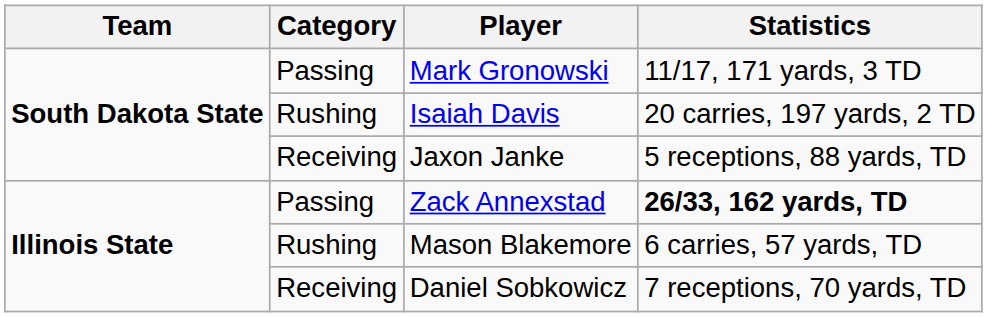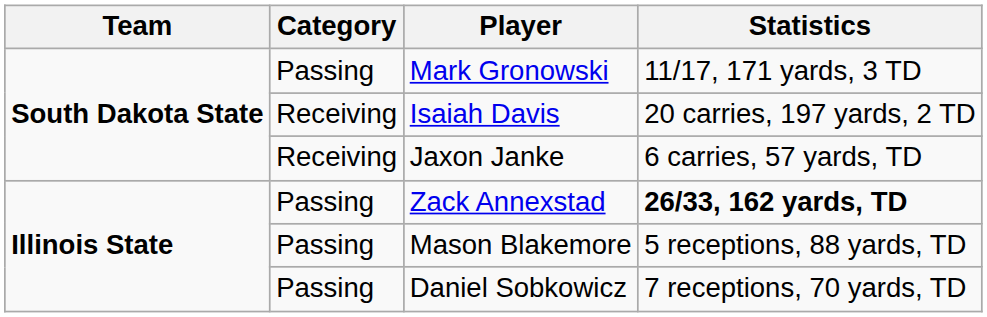(327, 114) Rushing -> (337, 114) Receiving
(805, 157) 5 receptions, 88 yards, TD -> (783, 157) 6 carries, 57 yards, TD
(327, 245) Rushing -> (325, 245) Passing
(783, 245) 6 carries, 57 yards, TD -> (805, 245) 5 receptions, 88 yards, TD
(337, 288) Receiving -> (325, 288) Passing
